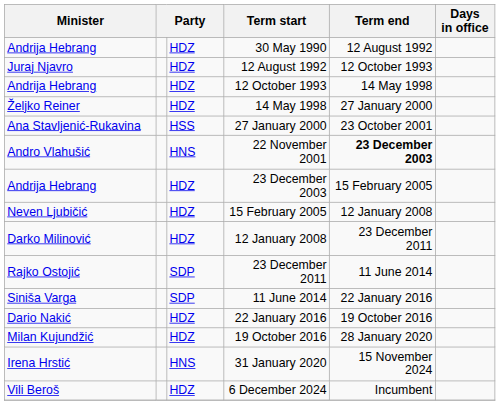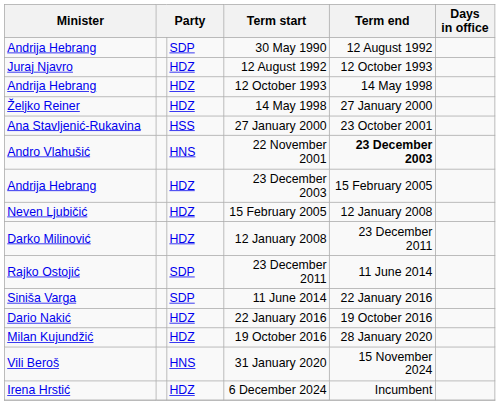(182, 47) HDZ -> (182, 47) SDP
(39, 364) Irena Hrstić -> (33, 364) Vili Beroš
(33, 390) Vili Beroš -> (39, 390) Irena Hrstić
